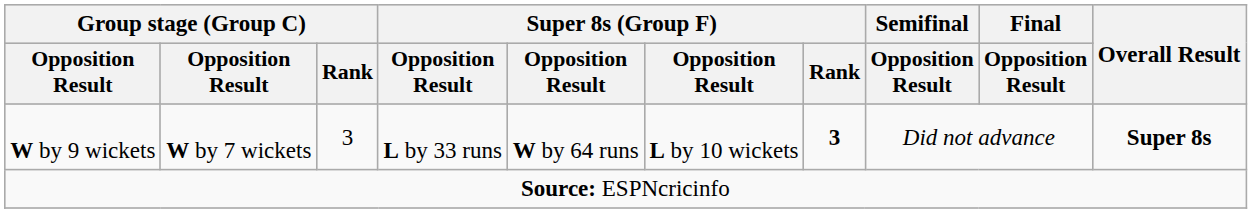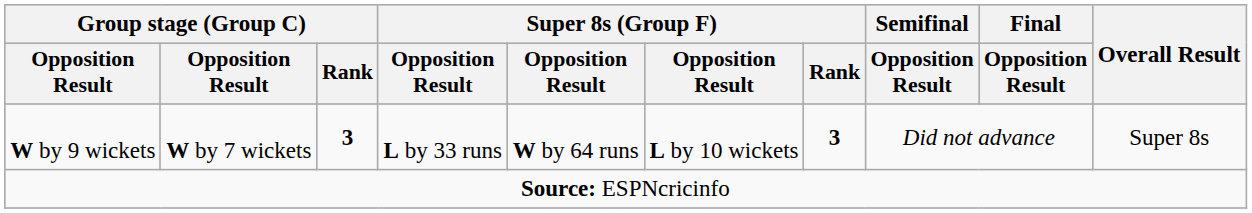(347, 137) normal -> (347, 137) bold
(1169, 137) bold -> (1169, 137) normal
